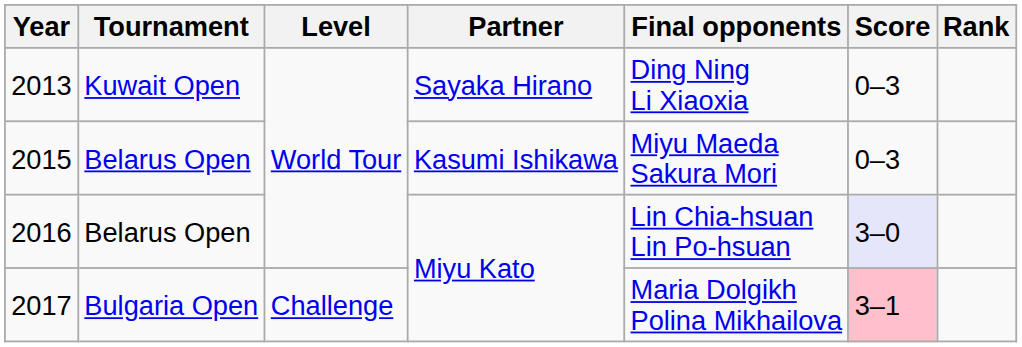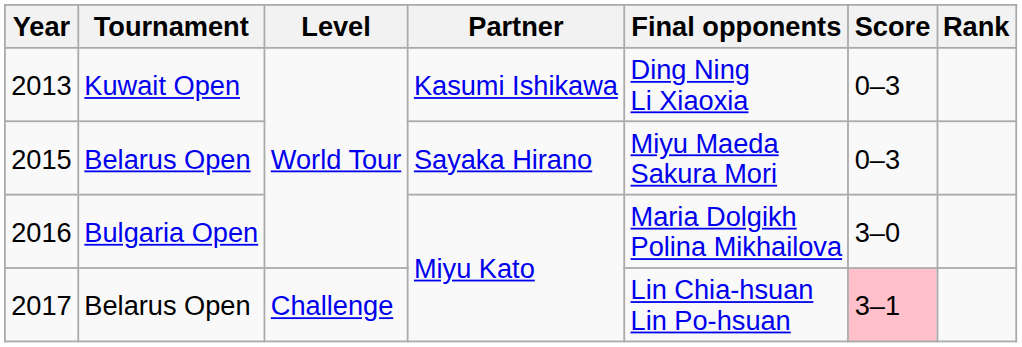(503, 85) Sayaka Hirano -> (516, 85) Kasumi Ishikawa
(516, 158) Kasumi Ishikawa -> (503, 158) Sayaka Hirano
(167, 232) Belarus Open -> (171, 232) Bulgaria Open
(722, 232) Lin Chia-hsuan Lin Po-hsuan -> (736, 232) Maria Dolgikh Polina Mikhailova
(877, 232) lavender background -> (877, 232) no background
(171, 305) Bulgaria Open -> (167, 305) Belarus Open
(736, 305) Maria Dolgikh Polina Mikhailova -> (722, 305) Lin Chia-hsuan Lin Po-hsuan
